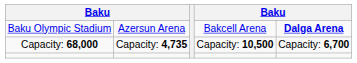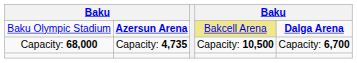(152, 28) normal -> (152, 28) bold
(235, 28) no background -> (235, 28) khaki background
